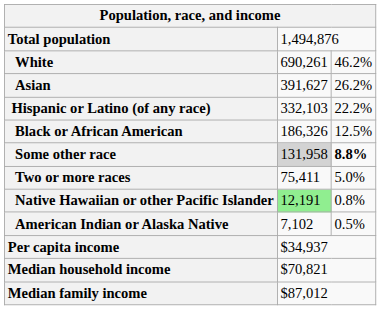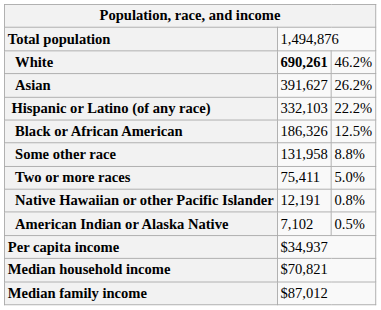(304, 62) normal -> (304, 62) bold
(304, 154) lightgrey background -> (304, 154) no background
(351, 154) bold -> (350, 154) normal
(301, 200) lightgreen background -> (301, 200) no background
